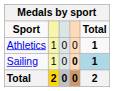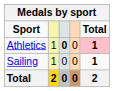(64, 46) normal -> (64, 46) bold
(95, 46) no background -> (95, 46) pink background
(75, 62) bold -> (75, 62) normal
(95, 62) lightblue background -> (95, 62) no background
